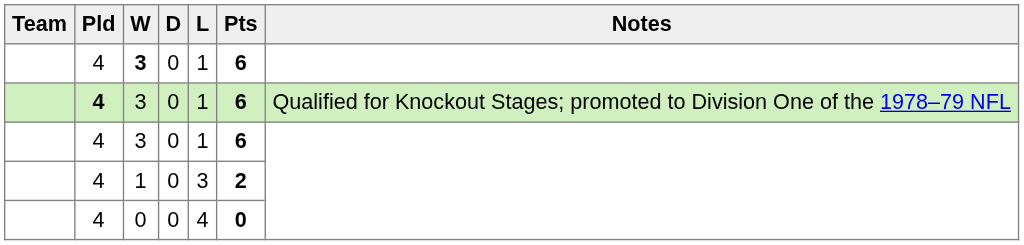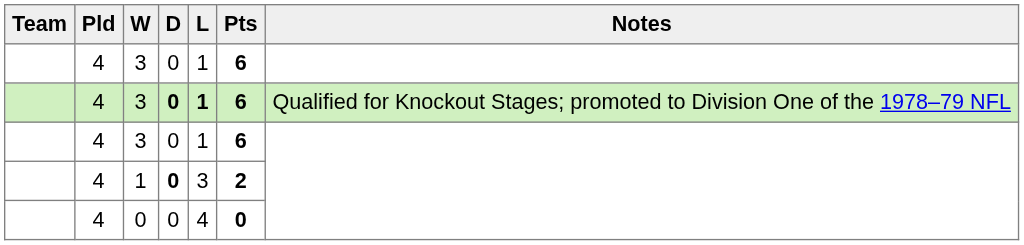(140, 63) bold -> (140, 63) normal
(99, 102) bold -> (99, 102) normal
(173, 102) normal -> (173, 102) bold
(203, 102) normal -> (203, 102) bold
(173, 180) normal -> (173, 180) bold
